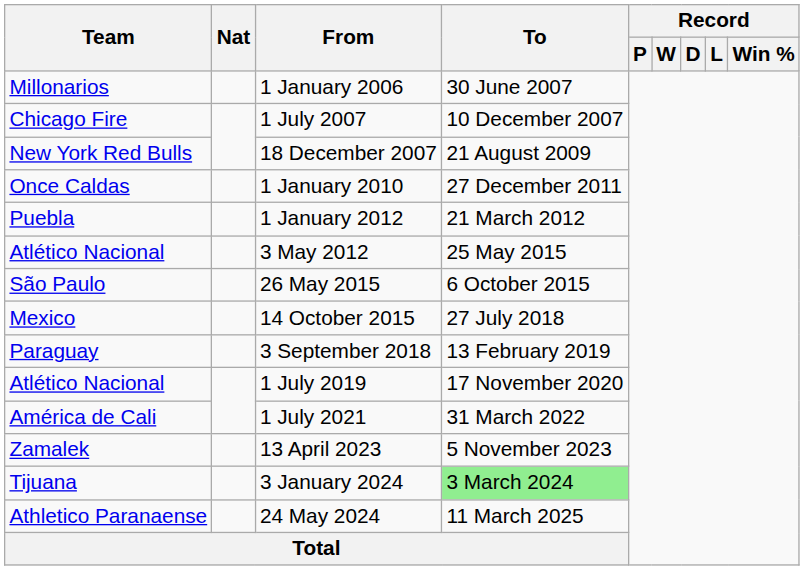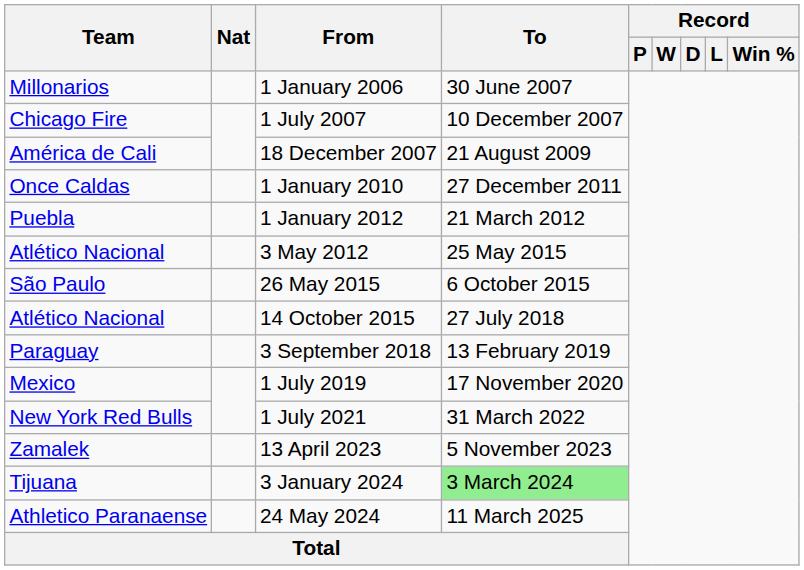(101, 152) New York Red Bulls -> (83, 152) América de Cali
(42, 317) Mexico -> (87, 317) Atlético Nacional
(87, 383) Atlético Nacional -> (42, 383) Mexico
(83, 416) América de Cali -> (101, 416) New York Red Bulls
